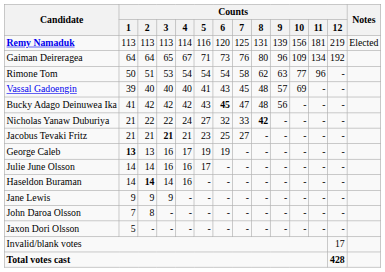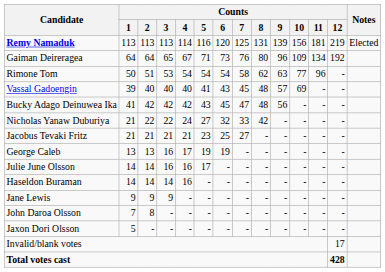(225, 105) bold -> (225, 105) normal
(263, 120) bold -> (263, 120) normal
(168, 136) bold -> (168, 136) normal
(131, 151) bold -> (131, 151) normal
(150, 182) bold -> (150, 182) normal
